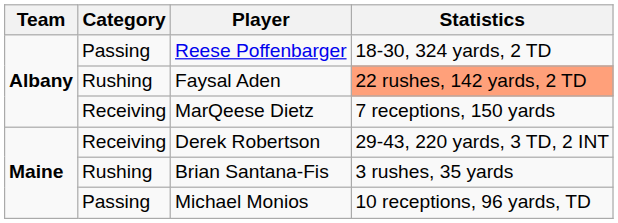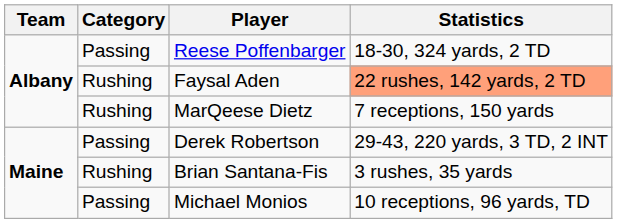(124, 111) Receiving -> (117, 111) Rushing
(124, 141) Receiving -> (116, 141) Passing
